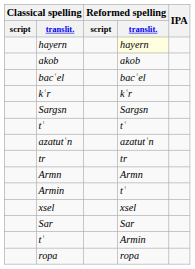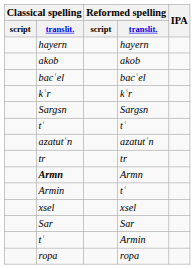(134, 45) lightyellow background -> (134, 45) no background
(50, 175) normal -> (51, 175) bold
